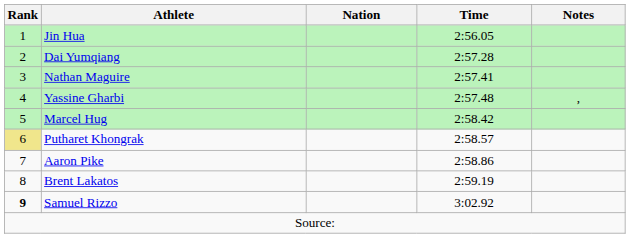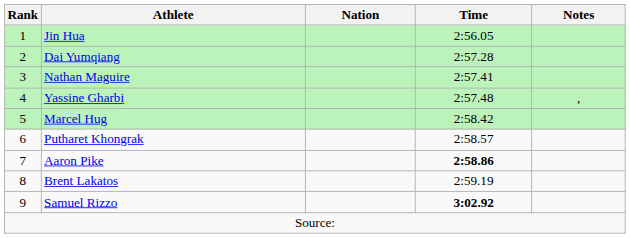(23, 139) khaki background -> (23, 139) no background
(474, 160) normal -> (474, 160) bold
(23, 202) bold -> (23, 202) normal
(474, 202) normal -> (474, 202) bold
